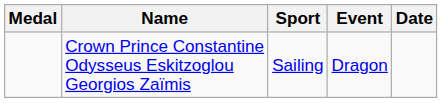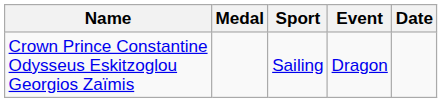columns swapped: (33, 19) <-> (165, 19)
